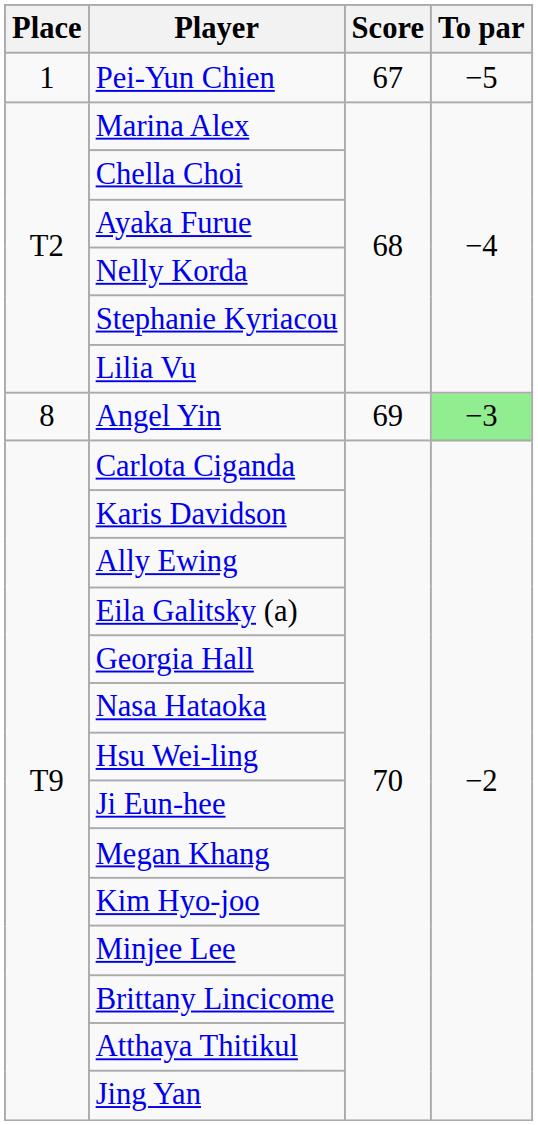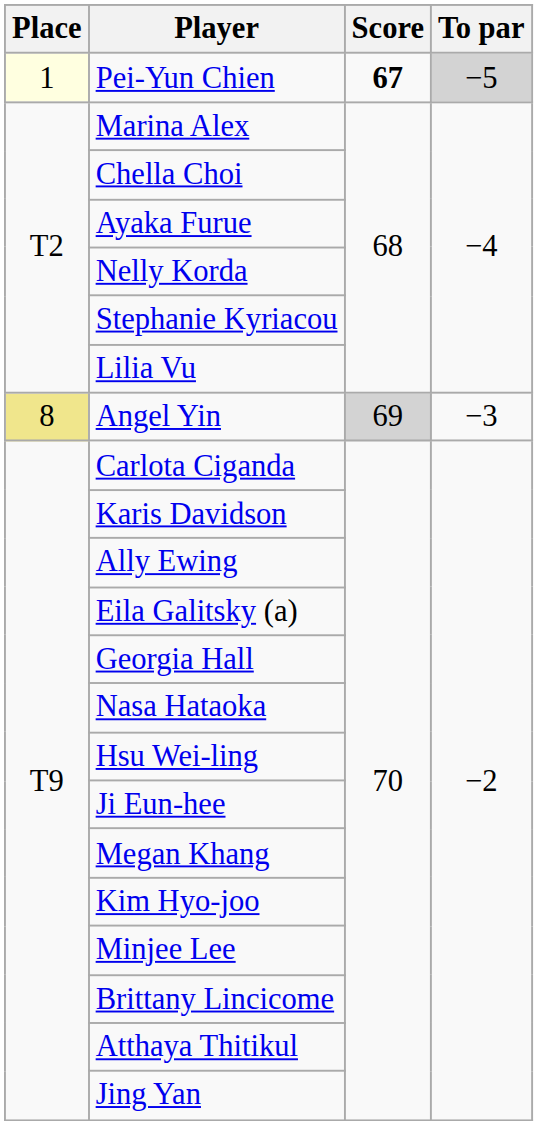(47, 77) no background -> (47, 77) lightyellow background
(388, 77) normal -> (388, 77) bold
(481, 77) no background -> (481, 77) lightgrey background
(47, 416) no background -> (47, 416) khaki background
(388, 416) no background -> (388, 416) lightgrey background
(481, 416) lightgreen background -> (481, 416) no background
